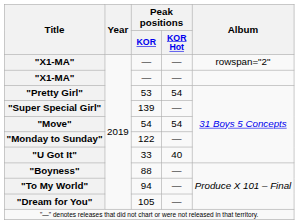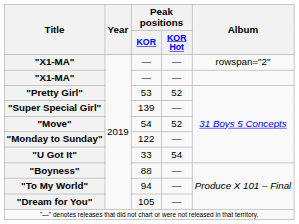(177, 93) 54 -> (177, 93) 52
(177, 124) 54 -> (177, 124) 52
(177, 155) 40 -> (177, 155) 54
